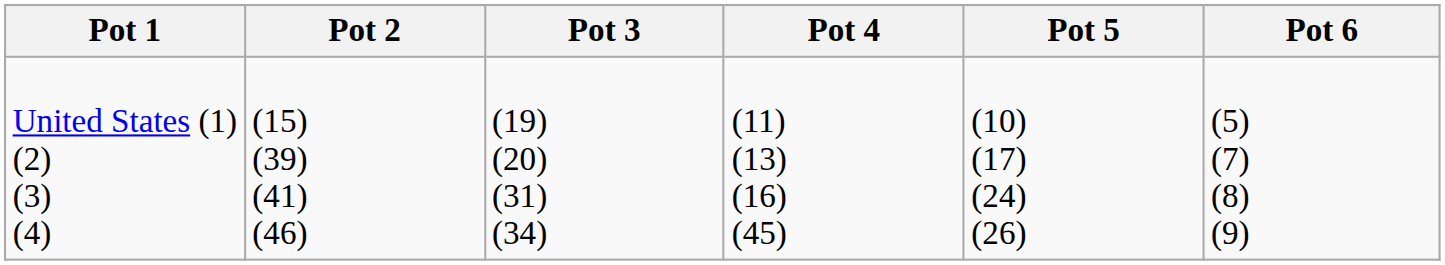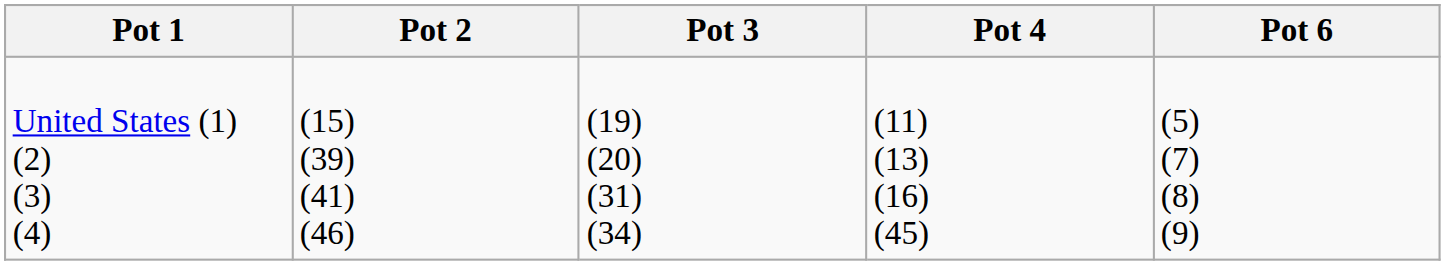- column: (1084, 30)
